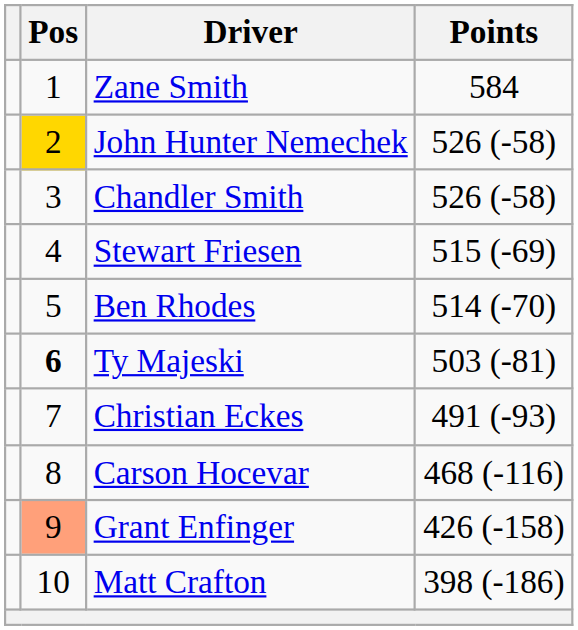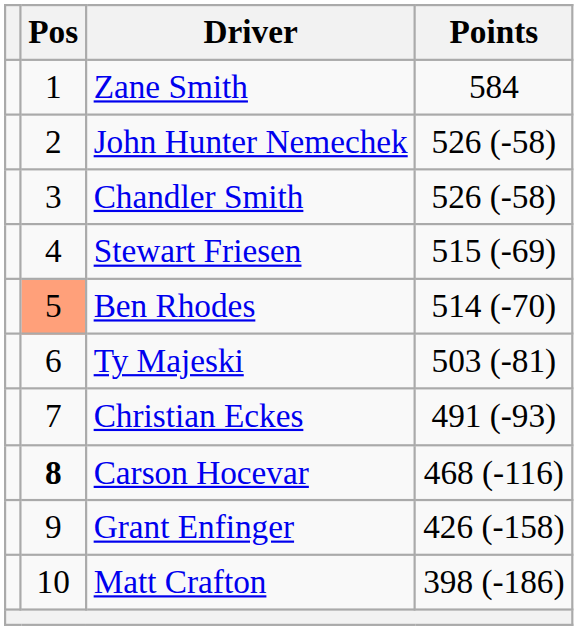(53, 141) gold background -> (53, 141) no background
(53, 306) no background -> (53, 306) lightsalmon background
(53, 361) bold -> (53, 361) normal
(53, 471) normal -> (53, 471) bold
(53, 526) lightsalmon background -> (53, 526) no background
